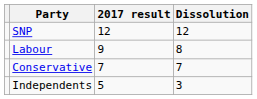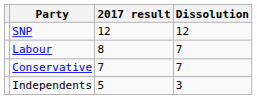(101, 49) 9 -> (101, 49) 8
(179, 49) 8 -> (179, 49) 7
